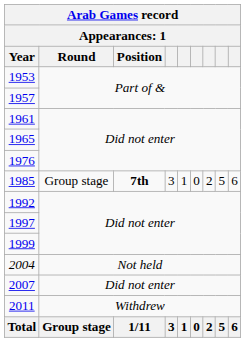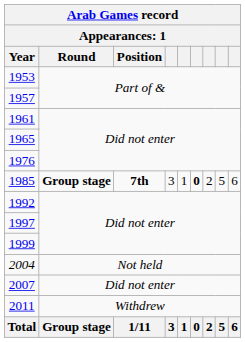(76, 181) normal -> (76, 181) bold
(197, 181) normal -> (197, 181) bold
